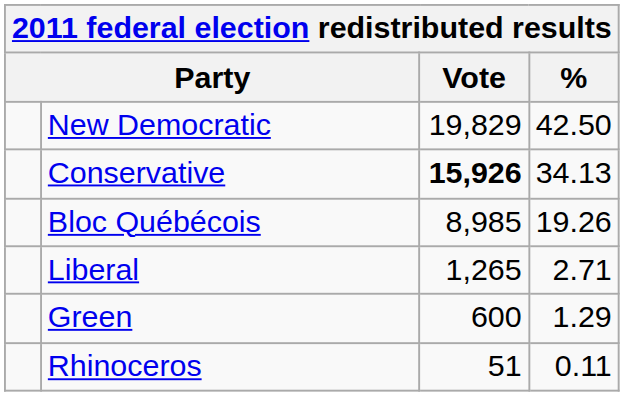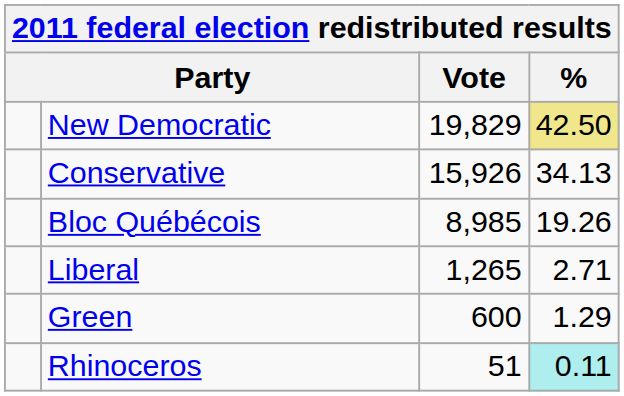(574, 125) no background -> (574, 125) khaki background
(475, 173) bold -> (475, 173) normal
(583, 366) no background -> (583, 366) paleturquoise background
